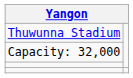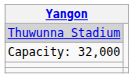(64, 33) no background -> (64, 33) lightgrey background
